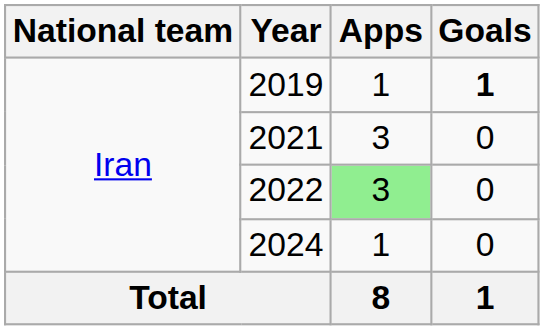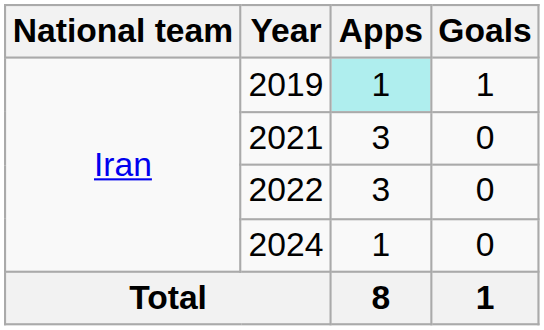(381, 84) no background -> (381, 84) paleturquoise background
(485, 84) bold -> (485, 84) normal
(381, 191) lightgreen background -> (381, 191) no background
